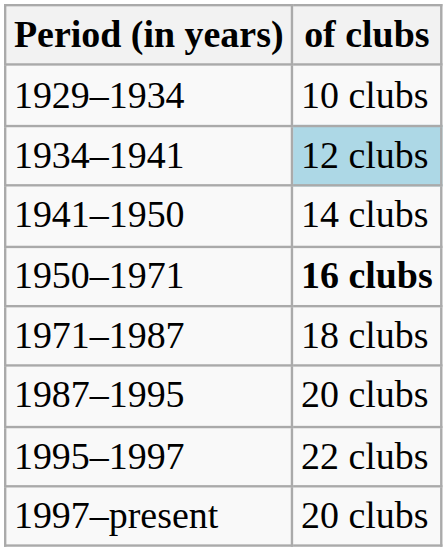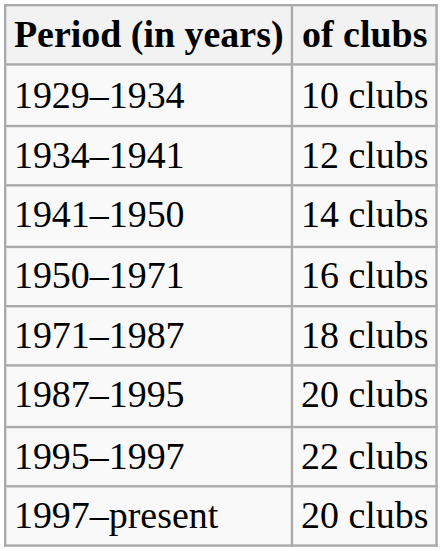(365, 154) lightblue background -> (365, 154) no background
(367, 275) bold -> (365, 275) normal
